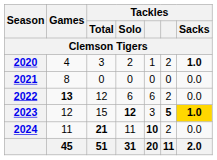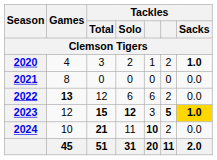(102, 113) normal -> (102, 113) bold
(67, 130) 11 -> (67, 130) 10
